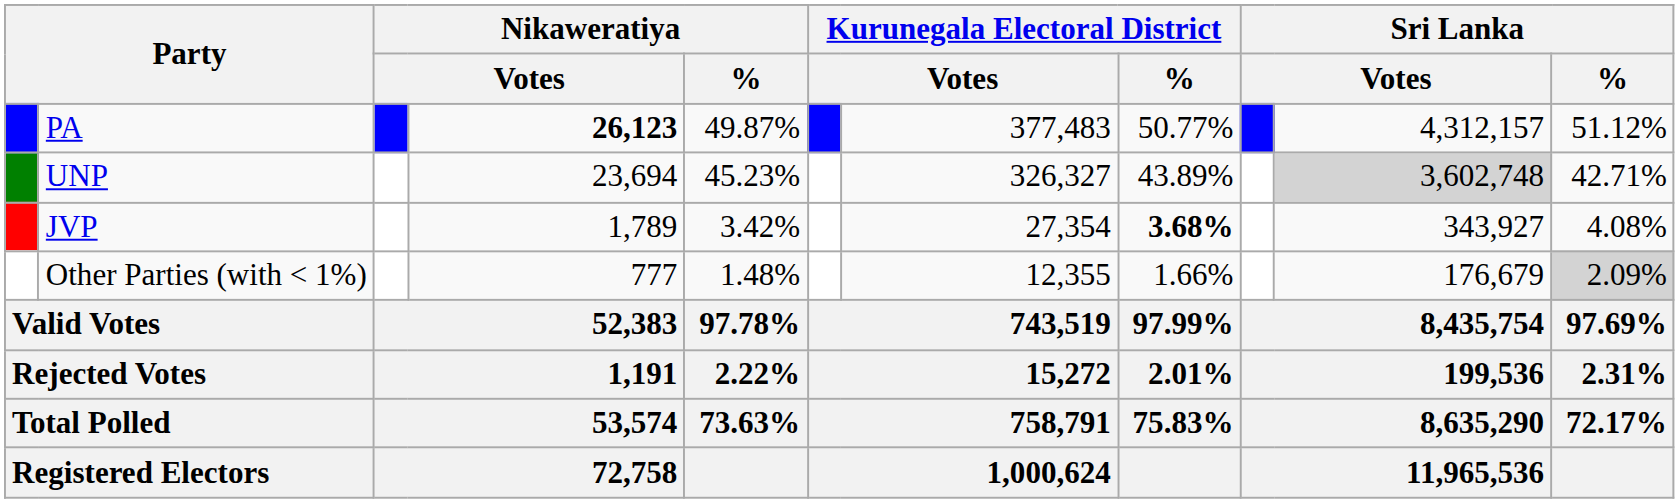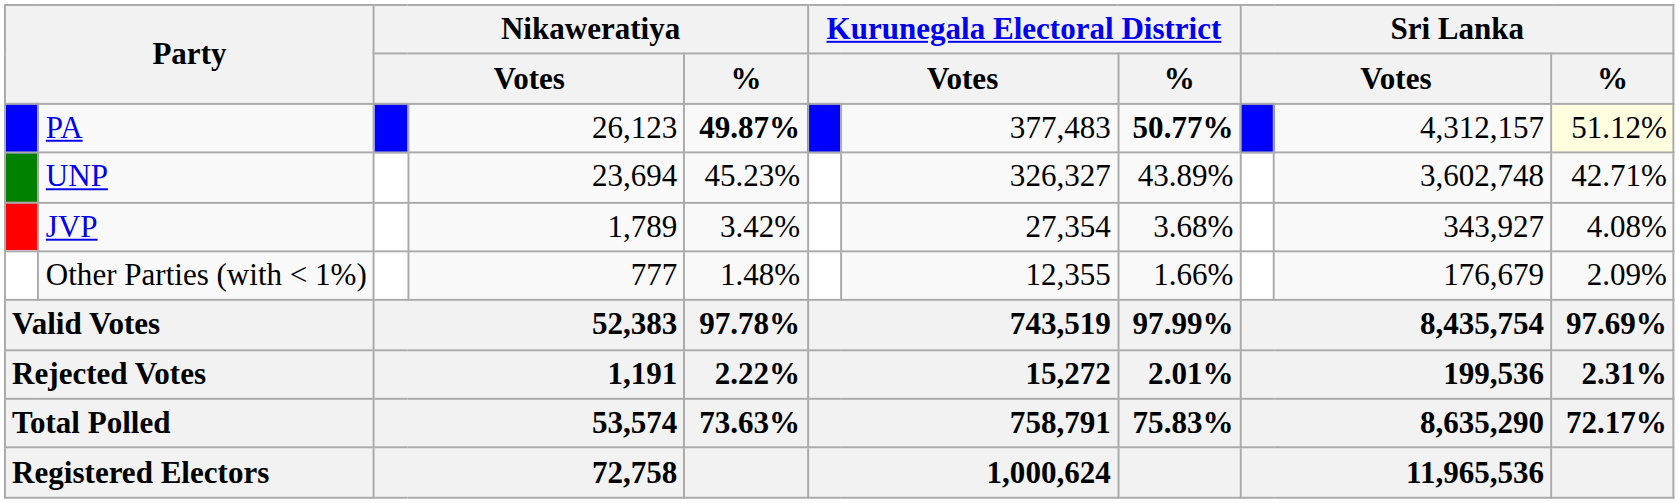(635, 127) bold -> (635, 127) normal
(752, 127) normal -> (750, 127) bold
(1186, 127) normal -> (1183, 127) bold
(1619, 127) no background -> (1619, 127) lightyellow background
(1482, 176) lightgrey background -> (1482, 176) no background
(1191, 226) bold -> (1193, 226) normal
(1627, 275) lightgrey background -> (1627, 275) no background
